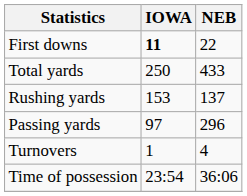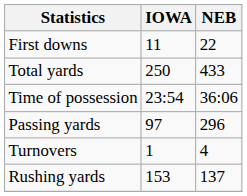(153, 44) bold -> (153, 44) normal
rows swapped: (57, 97) <-> (73, 177)
